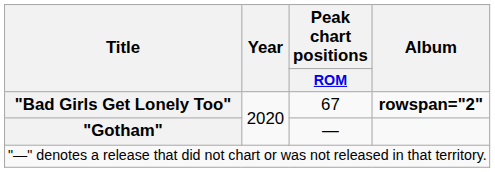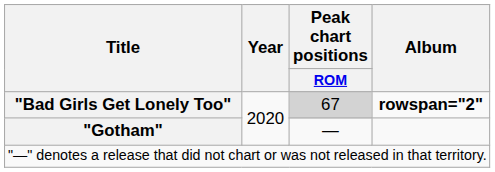(330, 104) no background -> (330, 104) lightgrey background
